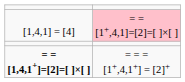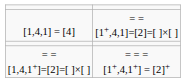(137, 25) pink background -> (137, 25) no background
(49, 62) bold -> (49, 62) normal
